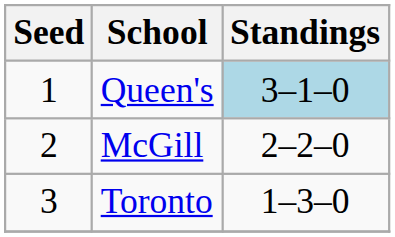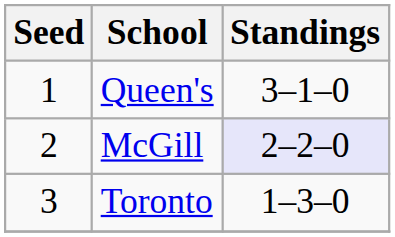(305, 88) lightblue background -> (305, 88) no background
(305, 145) no background -> (305, 145) lavender background
